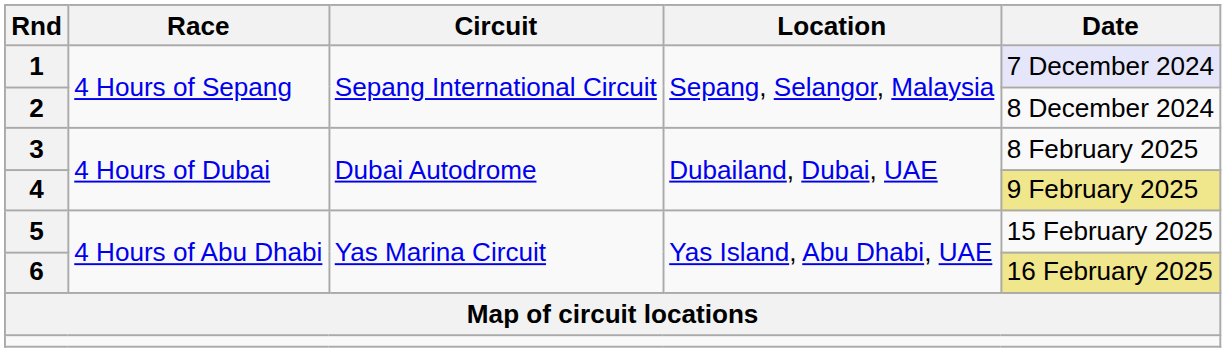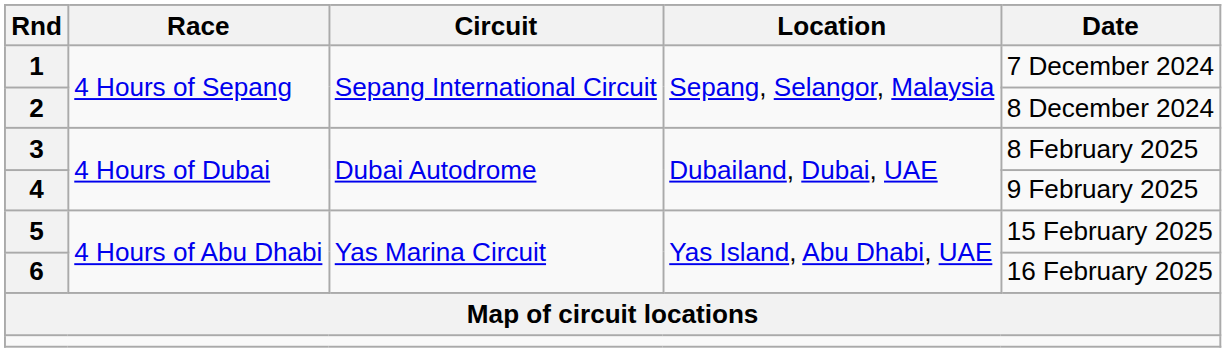(1110, 66) lavender background -> (1110, 66) no background
(1102, 190) khaki background -> (1102, 190) no background
(1110, 272) khaki background -> (1110, 272) no background
